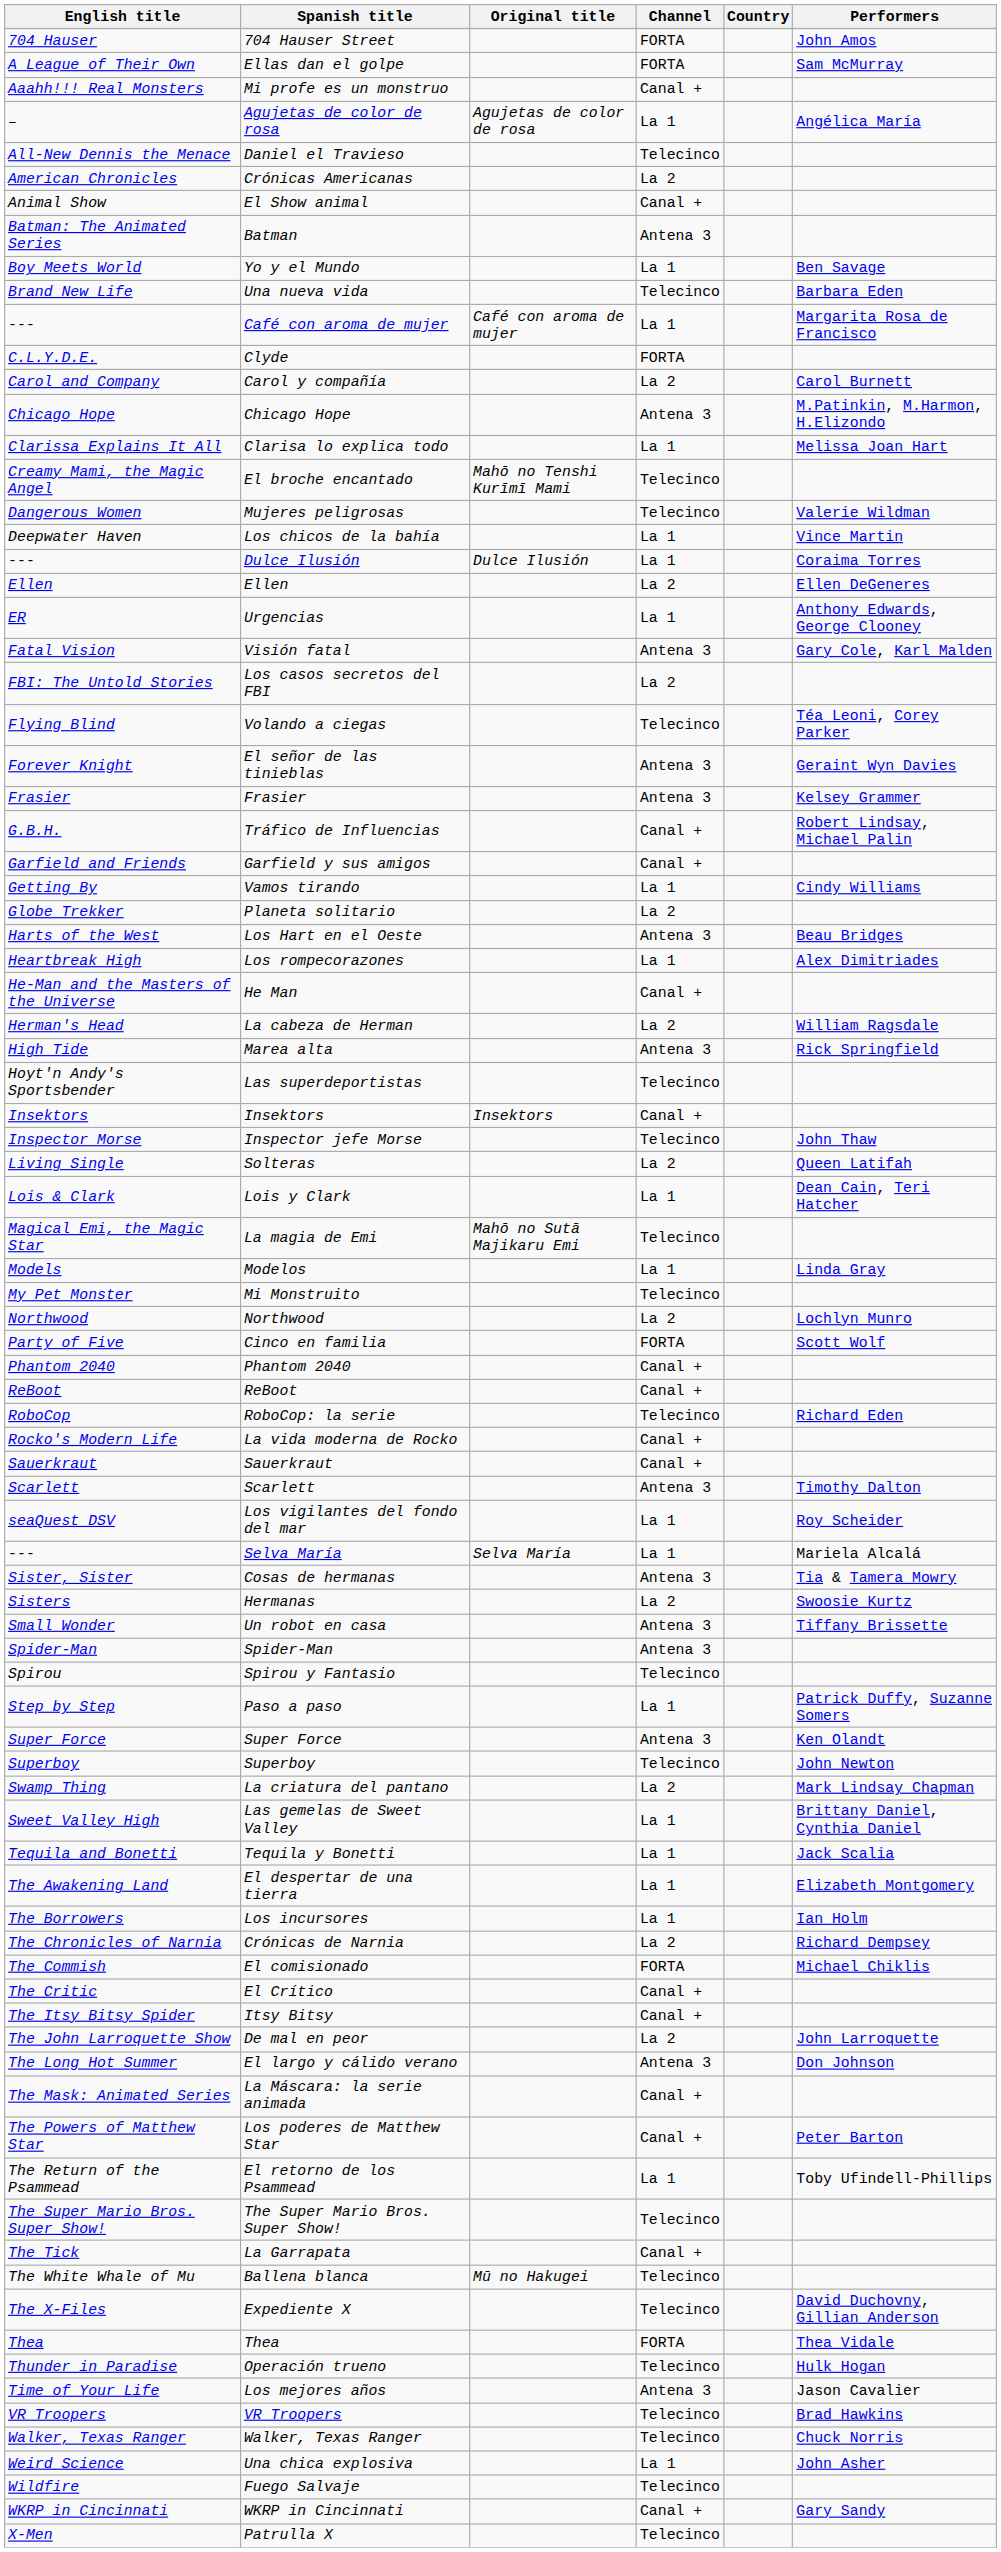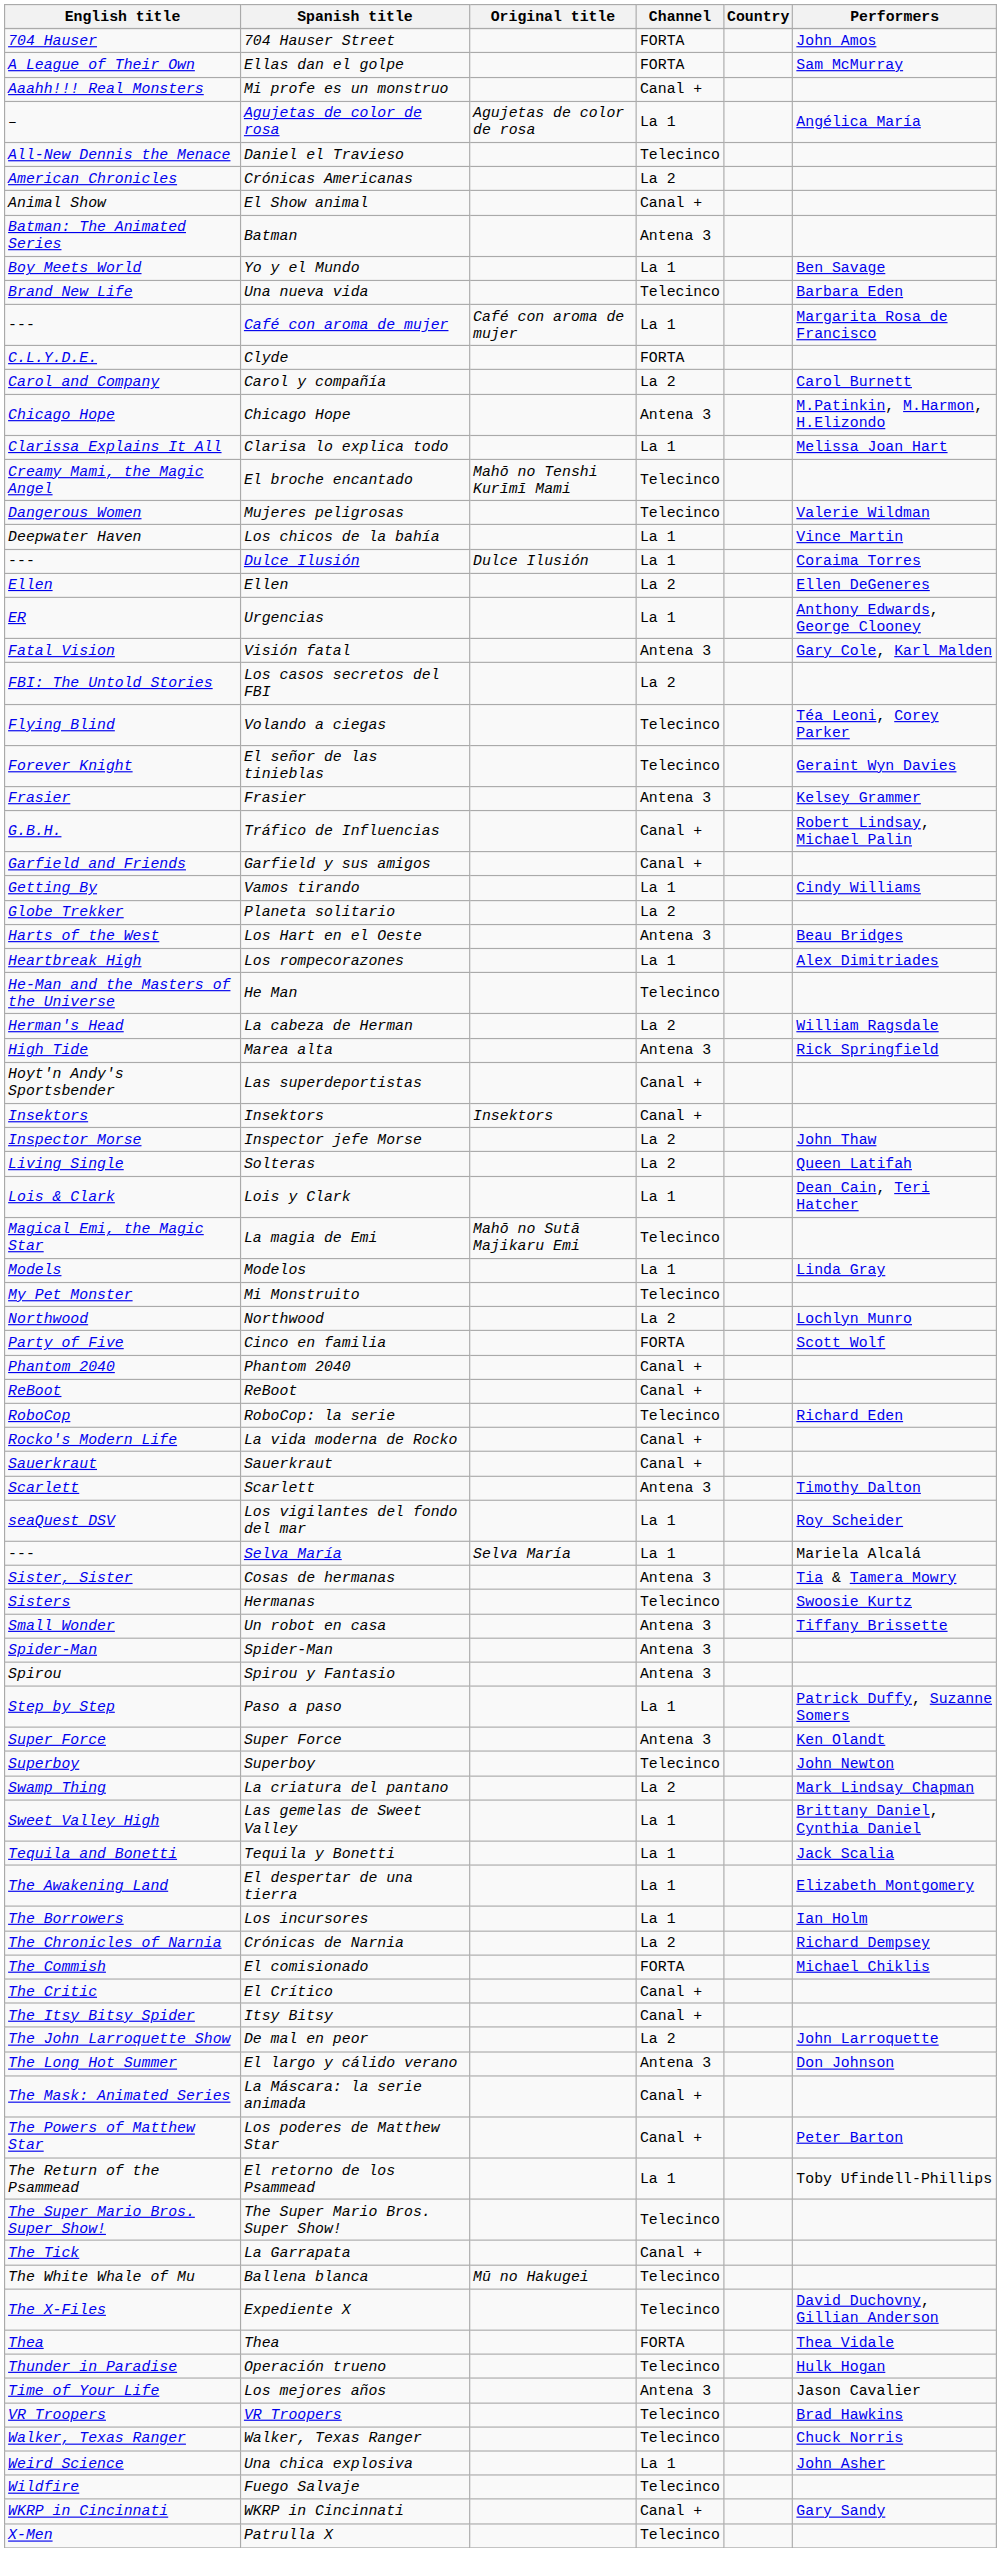(676, 766) Antena 3 -> (680, 766) Telecinco
(671, 993) Canal + -> (680, 993) Telecinco
(680, 1083) Telecinco -> (671, 1083) Canal +
(680, 1140) Telecinco -> (658, 1140) La 2
(658, 1602) La 2 -> (680, 1602) Telecinco
(680, 1674) Telecinco -> (676, 1674) Antena 3
